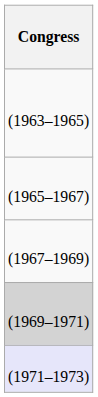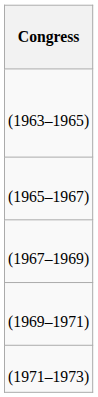(49, 322) lightgrey background -> (49, 322) no background
(49, 377) lavender background -> (49, 377) no background
